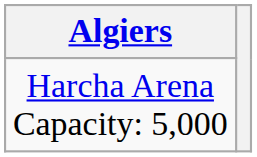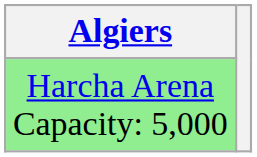(120, 104) no background -> (120, 104) lightgreen background
